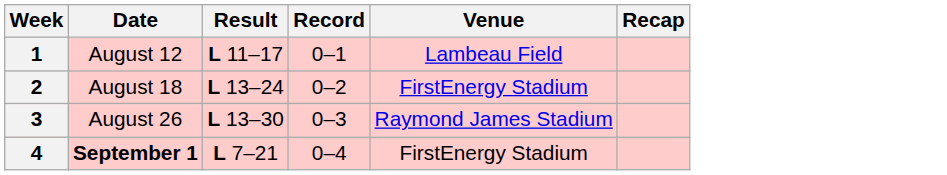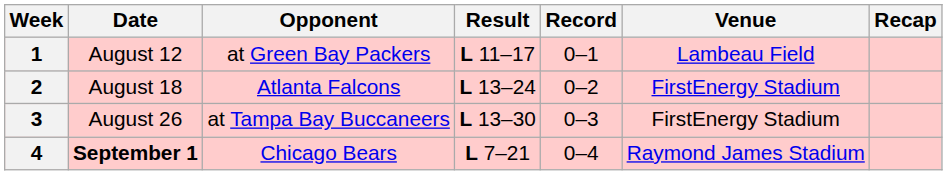+ column: (329, 20)
(494, 119) Raymond James Stadium -> (746, 119) FirstEnergy Stadium
(494, 152) FirstEnergy Stadium -> (746, 152) Raymond James Stadium
